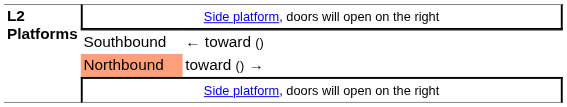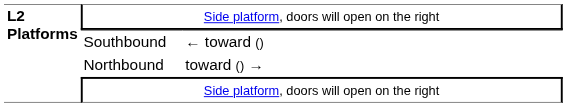(124, 65) lightsalmon background -> (124, 65) no background
